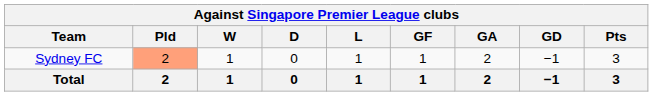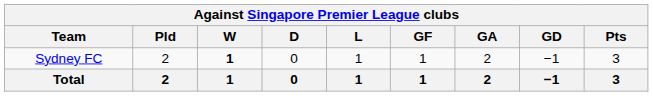(165, 58) lightsalmon background -> (165, 58) no background
(230, 58) normal -> (230, 58) bold
